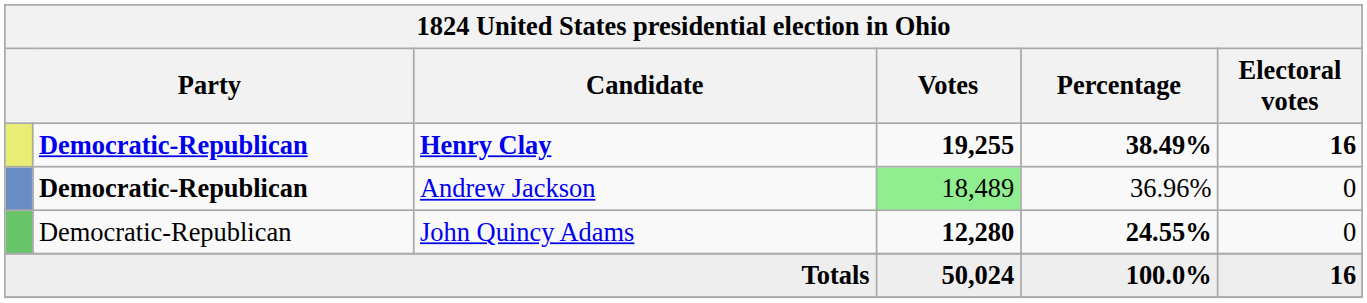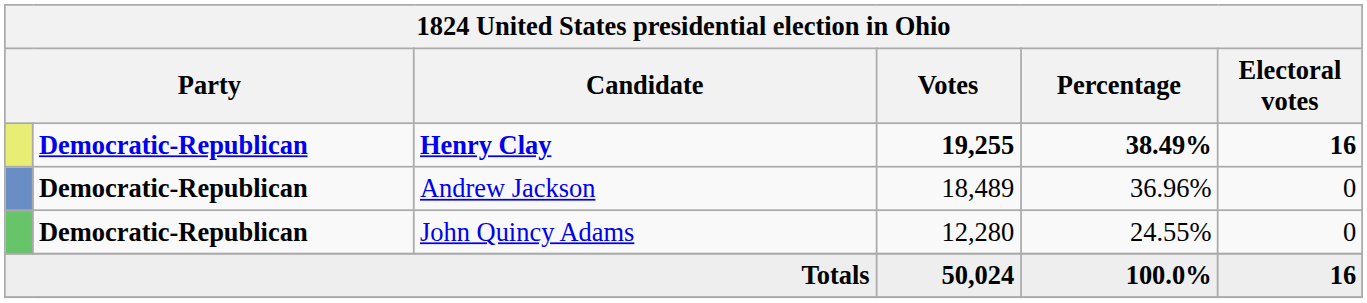(978, 188) lightgreen background -> (978, 188) no background
(165, 232) normal -> (173, 232) bold
(978, 232) bold -> (978, 232) normal
(1169, 232) bold -> (1171, 232) normal
